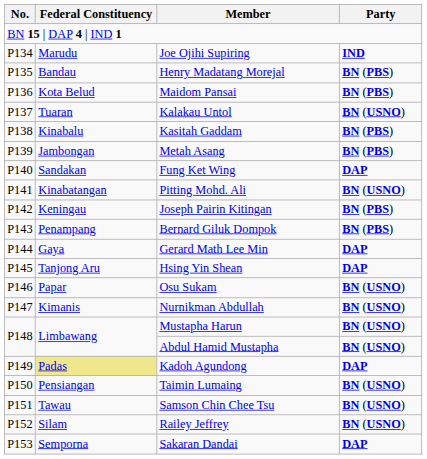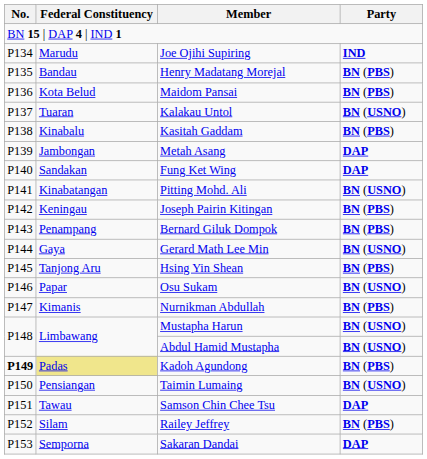(368, 151) BN (PBS) -> (356, 151) DAP
(355, 248) DAP -> (374, 248) BN (USNO)
(355, 268) DAP -> (368, 268) BN (PBS)
(374, 307) BN (USNO) -> (368, 307) BN (PBS)
(20, 365) normal -> (20, 365) bold
(355, 365) DAP -> (368, 365) BN (PBS)
(374, 405) BN (USNO) -> (356, 405) DAP
(374, 424) BN (USNO) -> (368, 424) BN (PBS)
